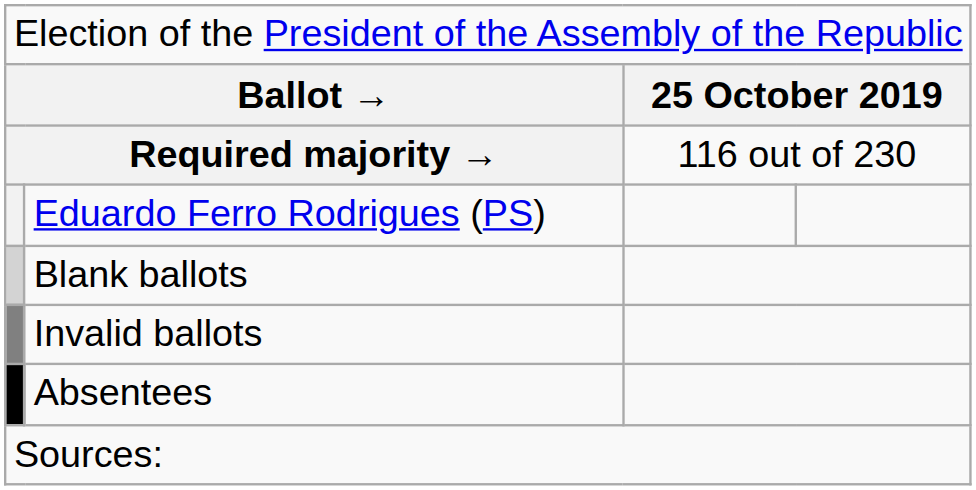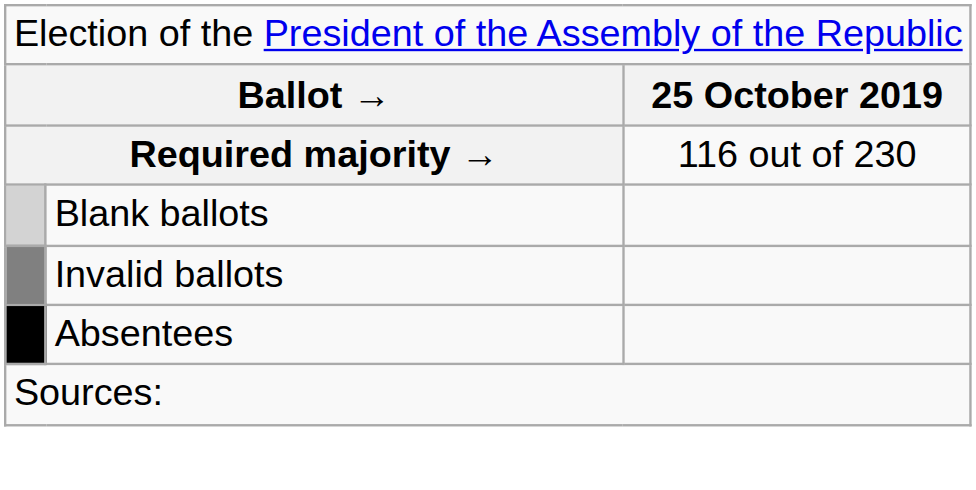- row: (290, 214)
